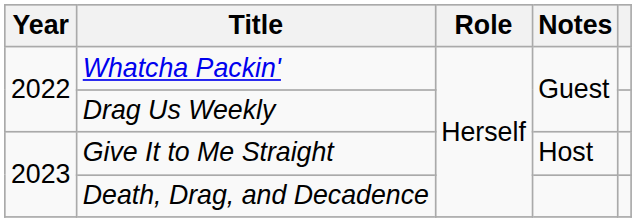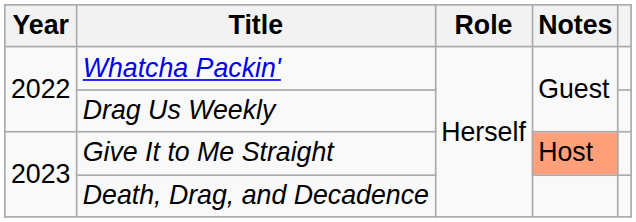(566, 152) no background -> (566, 152) lightsalmon background
